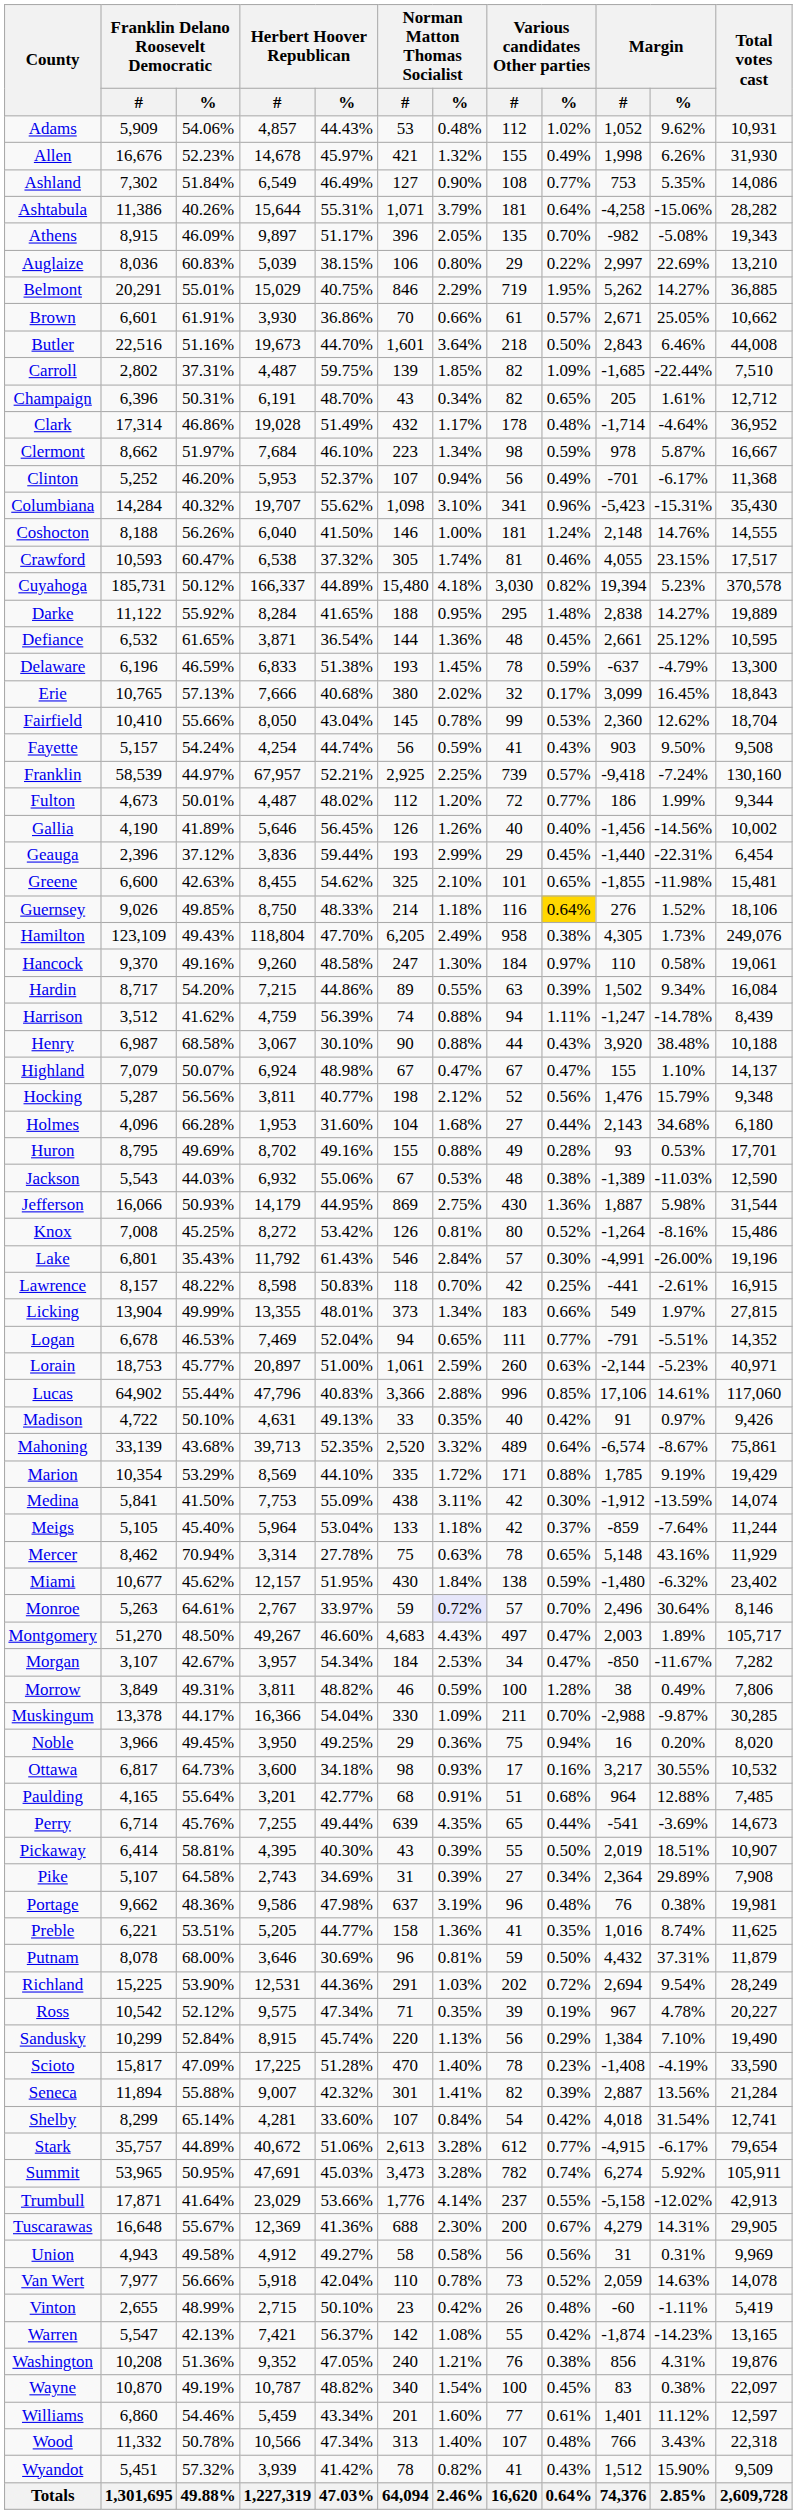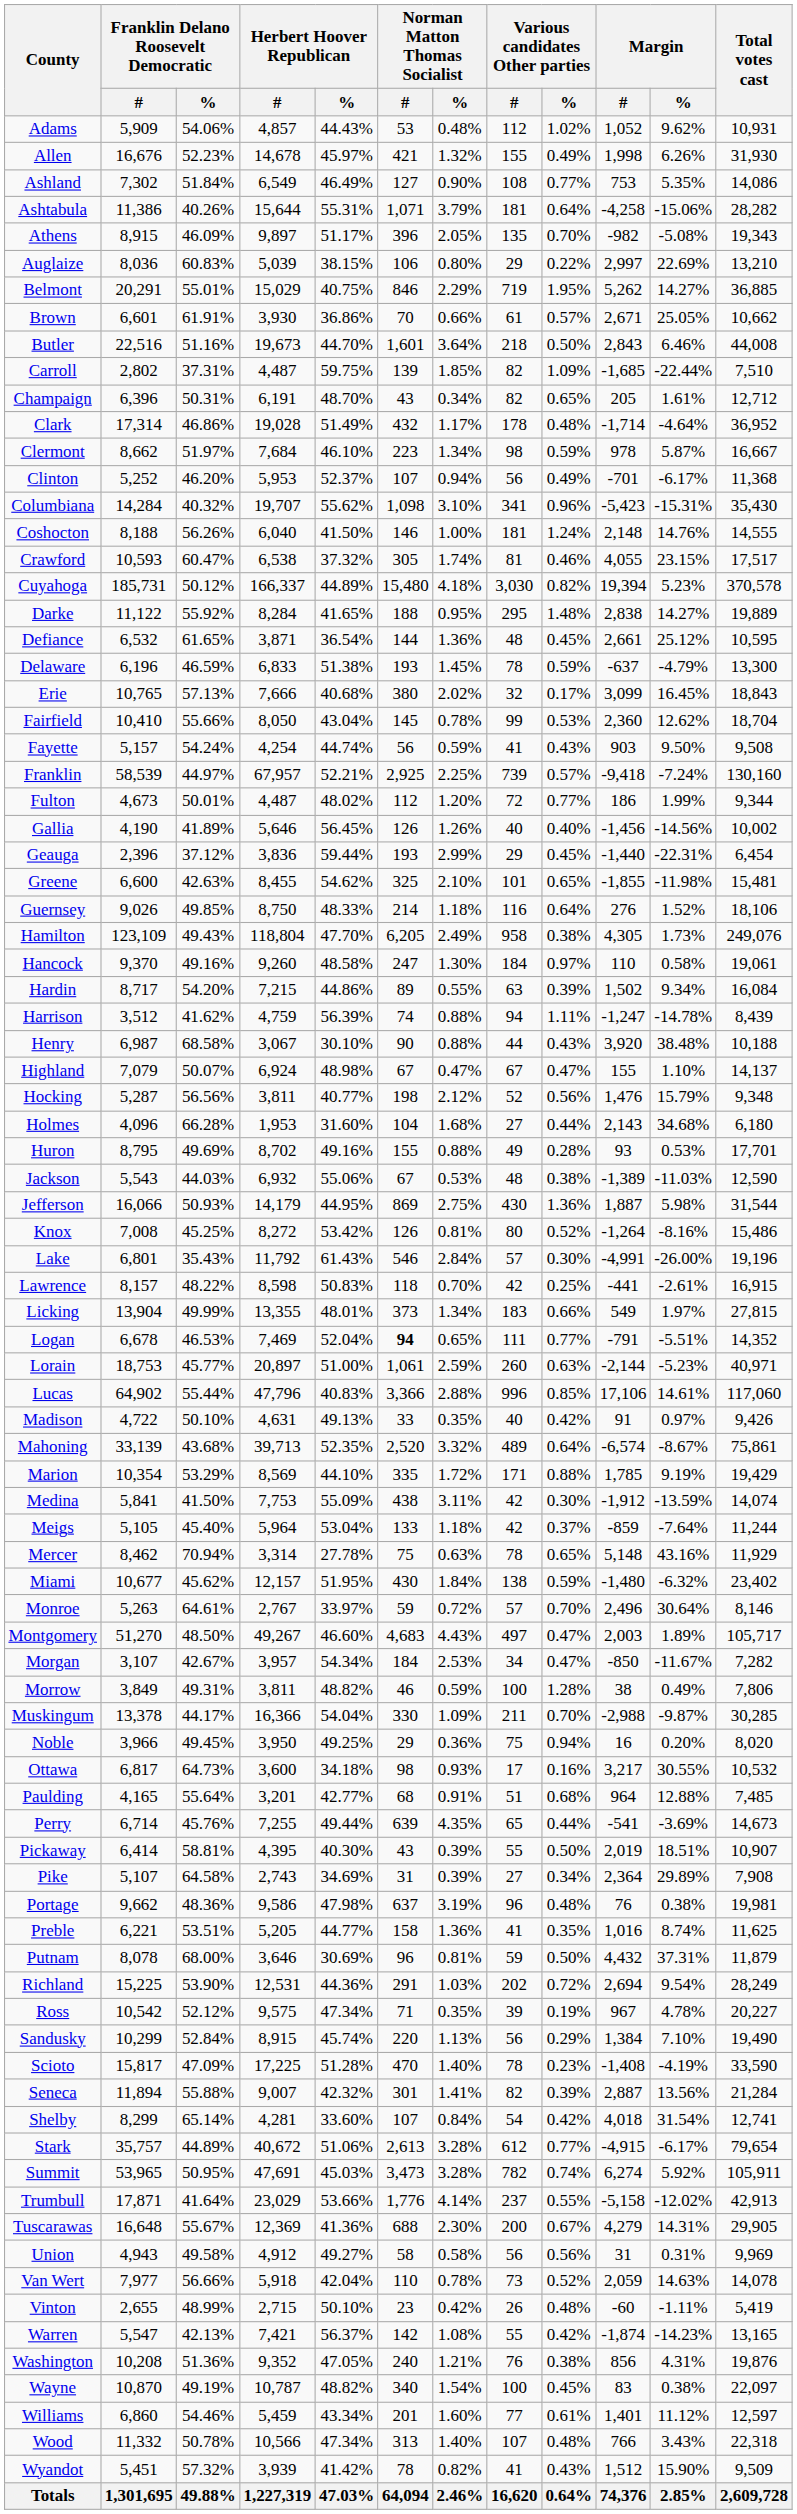(569, 909) gold background -> (569, 909) no background
(405, 1339) normal -> (405, 1339) bold
(460, 1608) lavender background -> (460, 1608) no background
